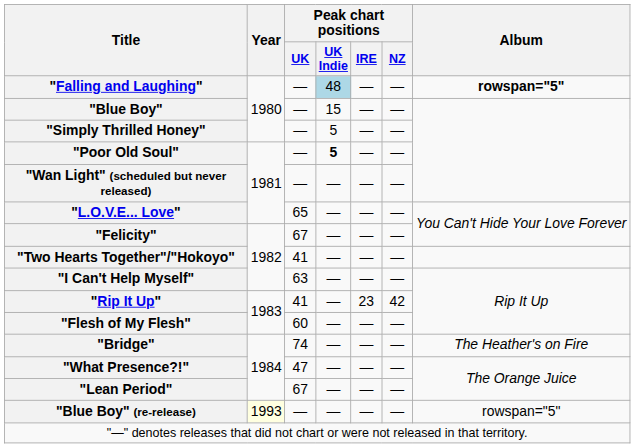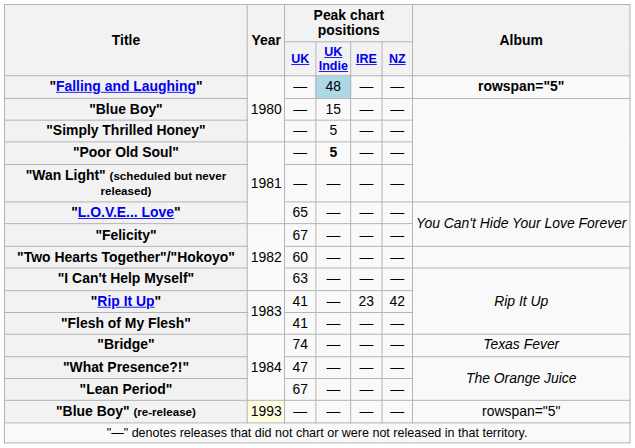(300, 257) 41 -> (300, 257) 60
(300, 323) 60 -> (300, 323) 41
(521, 345) The Heather's on Fire -> (521, 345) Texas Fever
